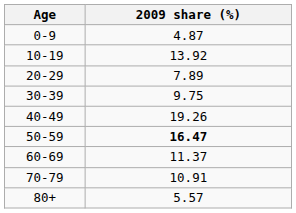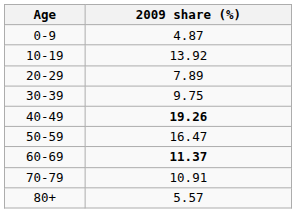(188, 116) normal -> (188, 116) bold
(188, 137) bold -> (188, 137) normal
(188, 157) normal -> (188, 157) bold
